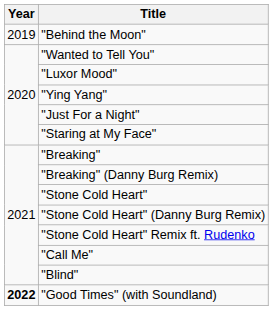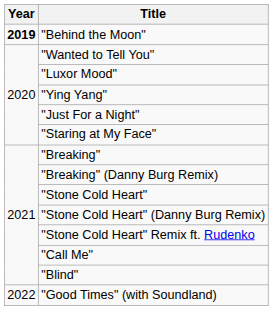(21, 34) normal -> (21, 34) bold
(21, 295) bold -> (21, 295) normal
